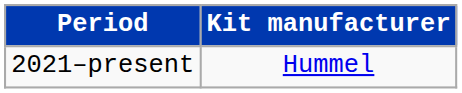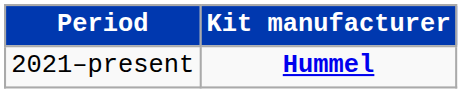(329, 67) normal -> (329, 67) bold
